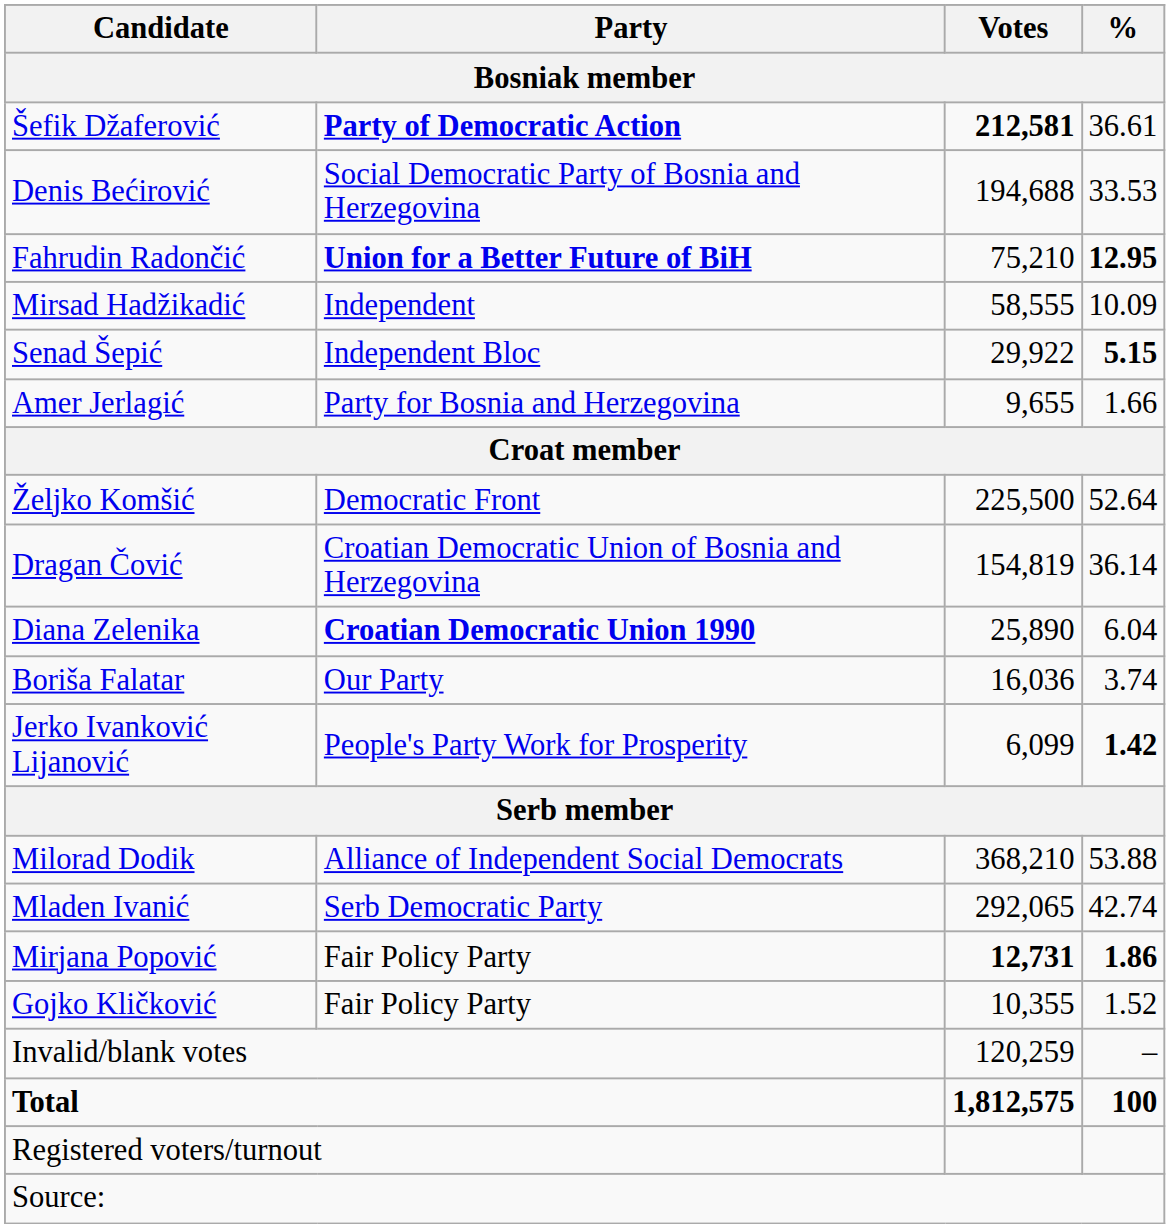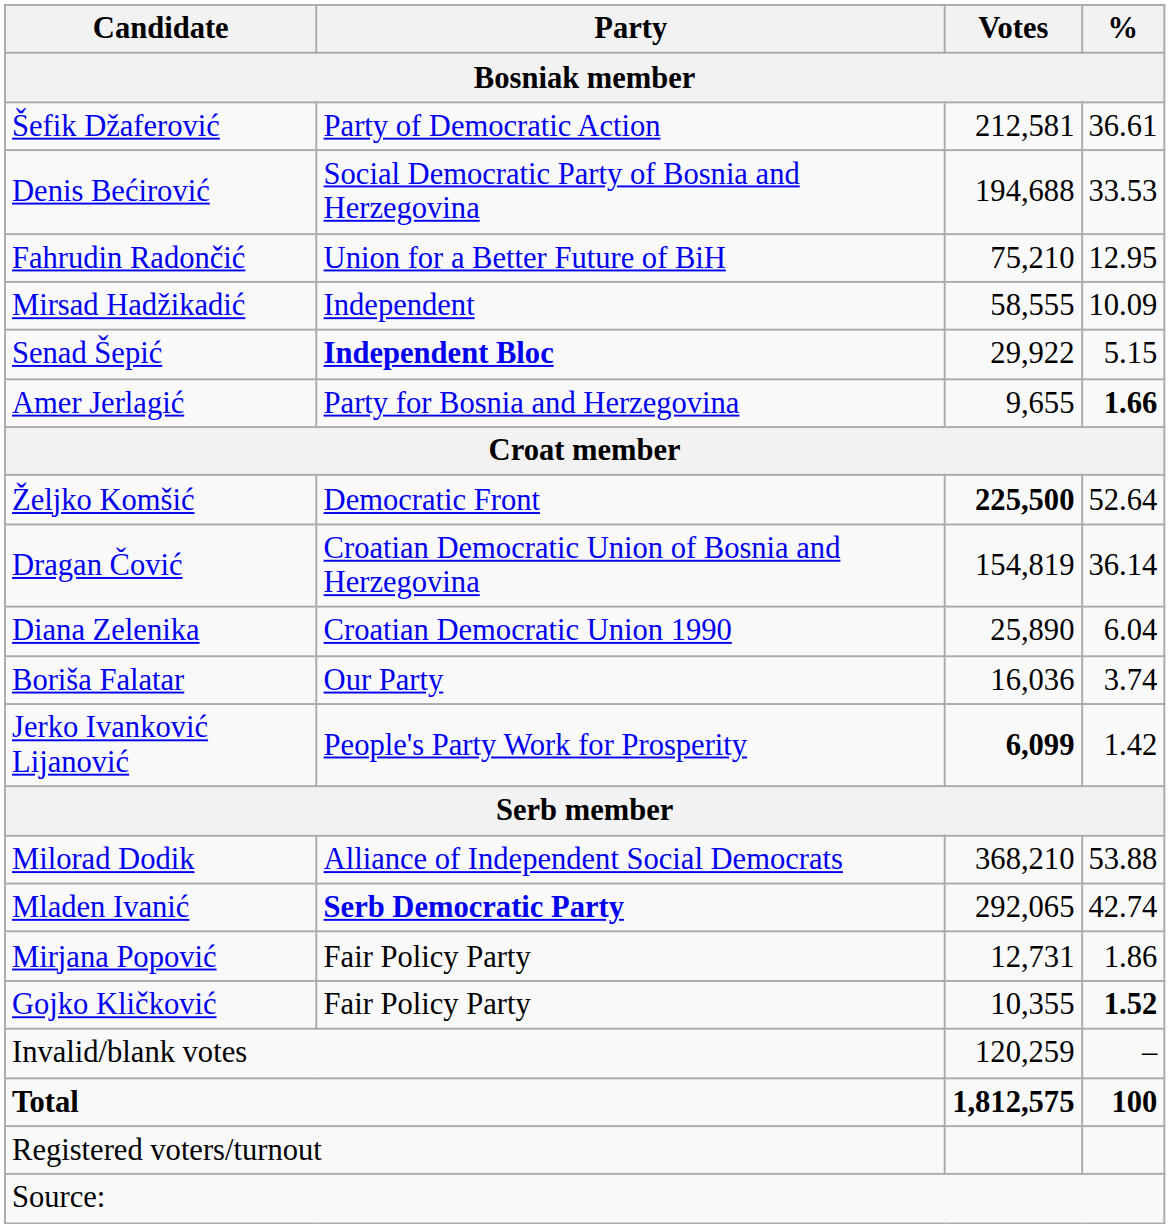(502, 125) bold -> (492, 125) normal
(1025, 125) bold -> (1025, 125) normal
(538, 256) bold -> (525, 256) normal
(1123, 256) bold -> (1123, 256) normal
(432, 353) normal -> (439, 353) bold
(1131, 353) bold -> (1131, 353) normal
(1131, 402) normal -> (1131, 402) bold
(1025, 499) normal -> (1025, 499) bold
(540, 630) bold -> (528, 630) normal
(1040, 744) normal -> (1040, 744) bold
(1131, 744) bold -> (1131, 744) normal
(463, 907) normal -> (474, 907) bold
(1032, 955) bold -> (1032, 955) normal
(1131, 955) bold -> (1131, 955) normal
(1131, 1004) normal -> (1131, 1004) bold
